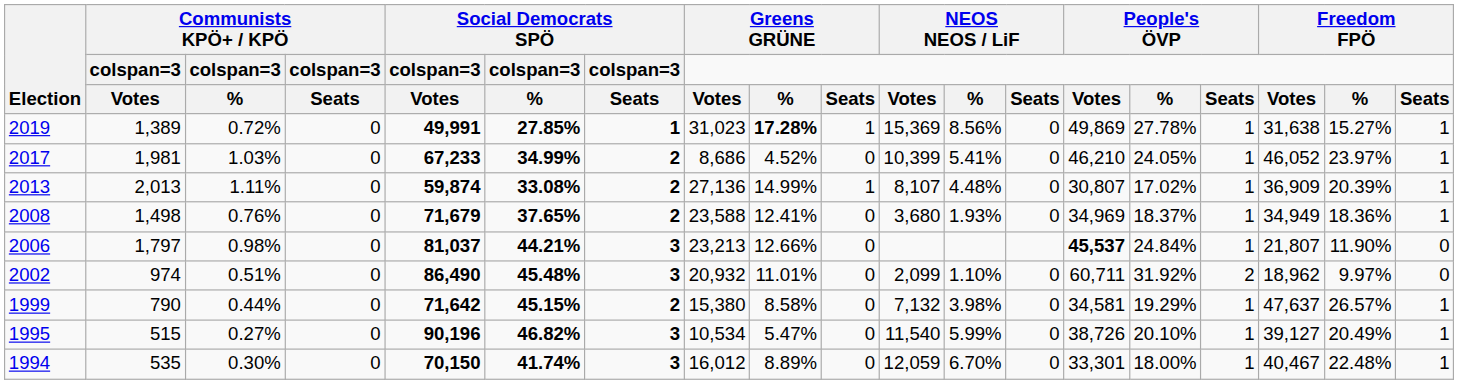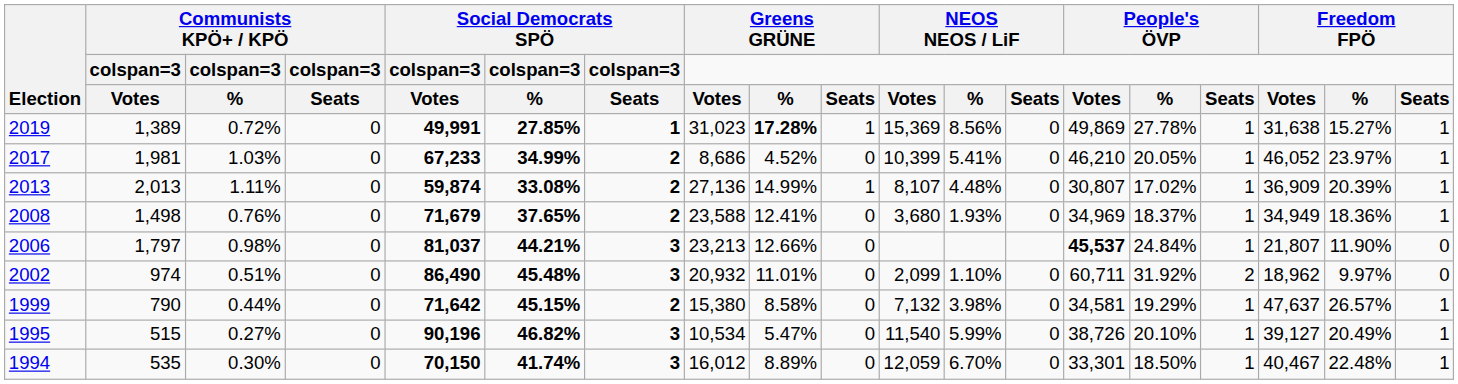(1165, 157) 24.05% -> (1165, 157) 20.05%
(1165, 363) 18.00% -> (1165, 363) 18.50%
